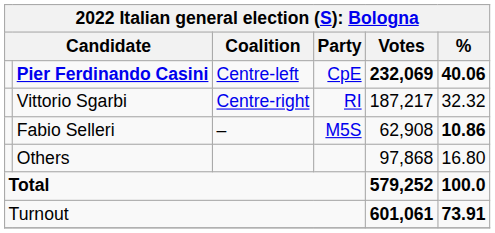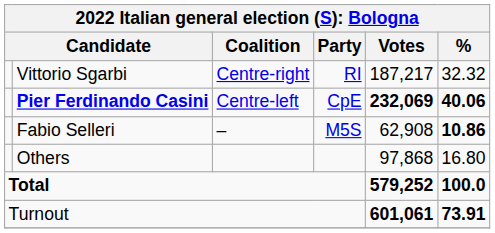rows swapped: (113, 74) <-> (72, 102)
